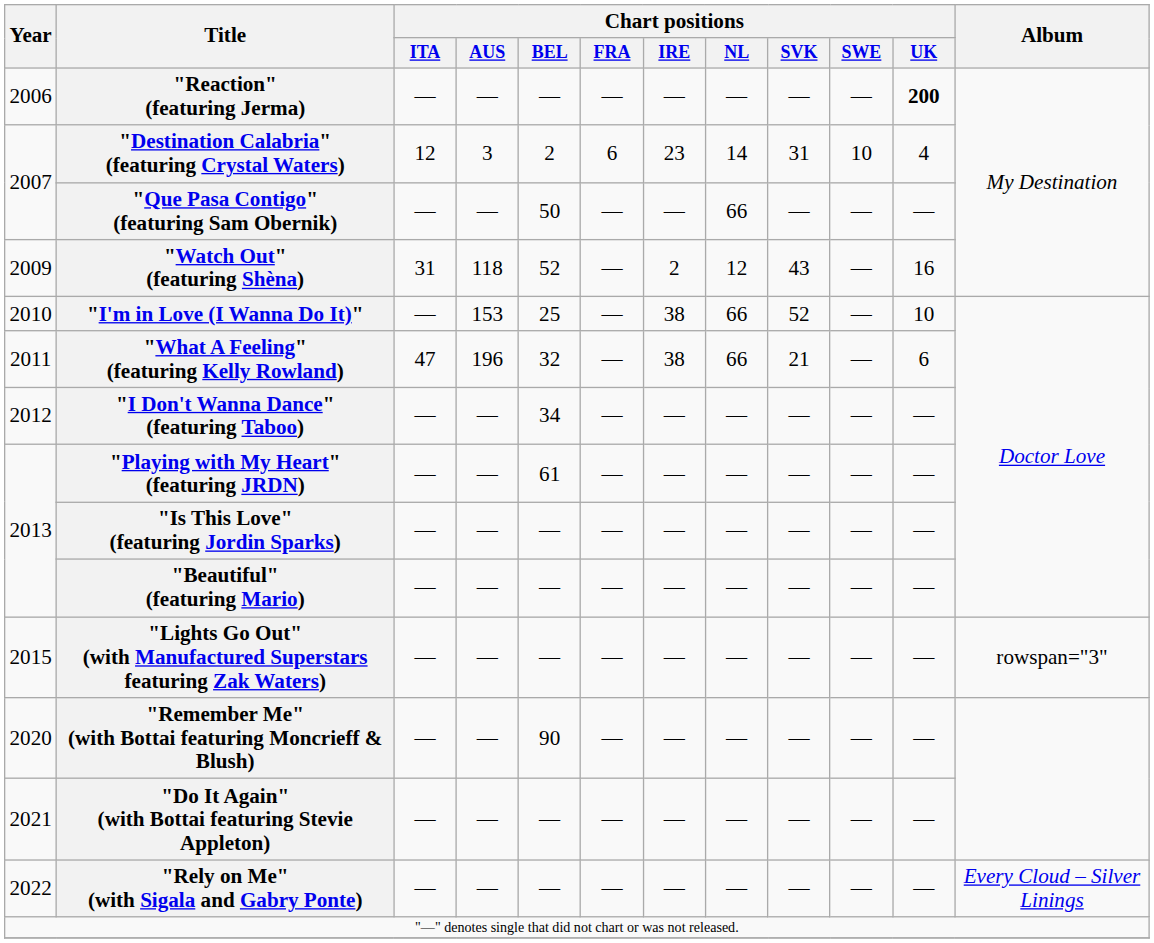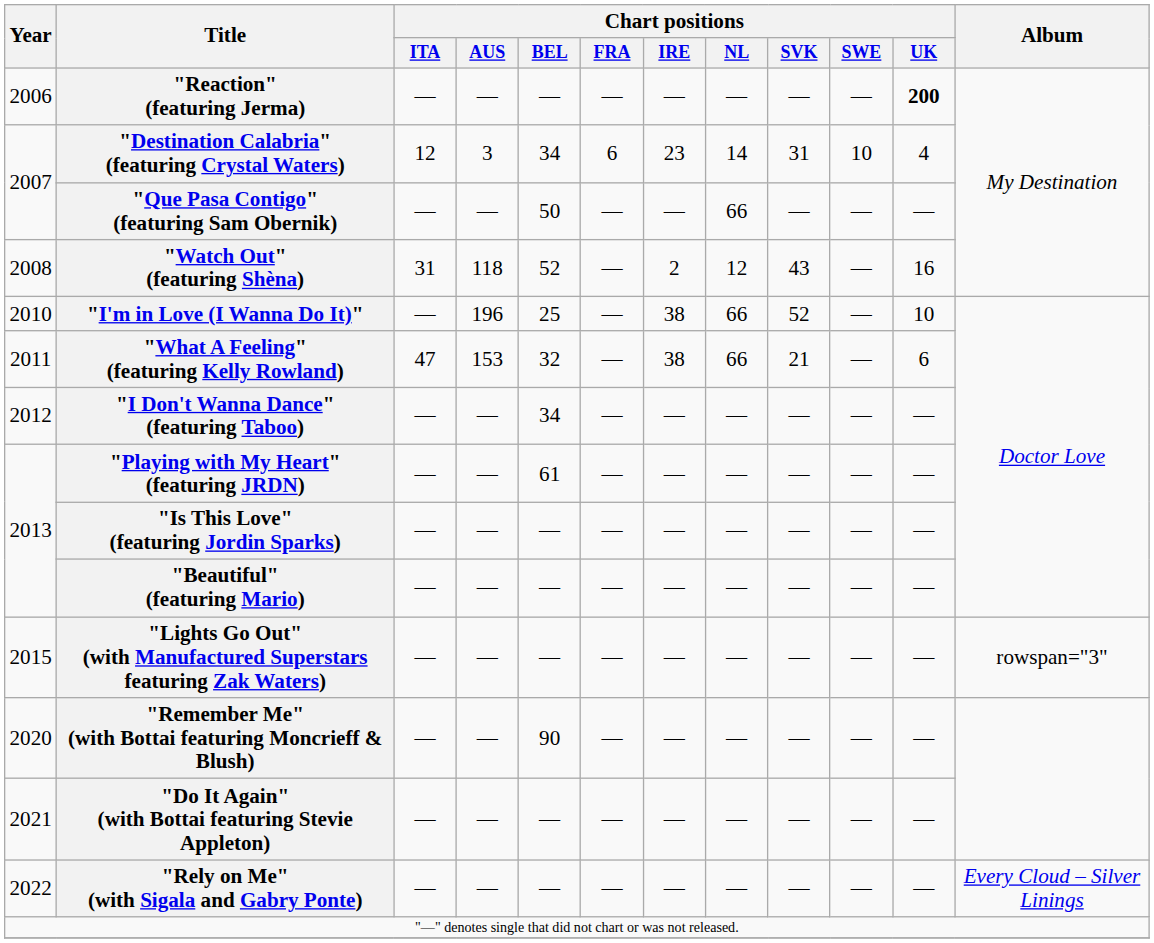(550, 153) 2 -> (550, 153) 34
(31, 268) 2009 -> (31, 268) 2008
(487, 313) 153 -> (487, 313) 196
(487, 358) 196 -> (487, 358) 153
